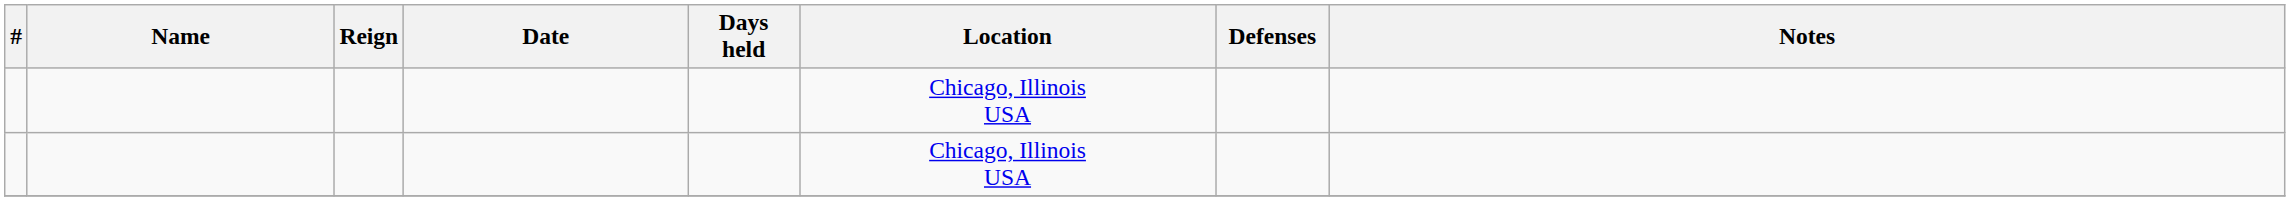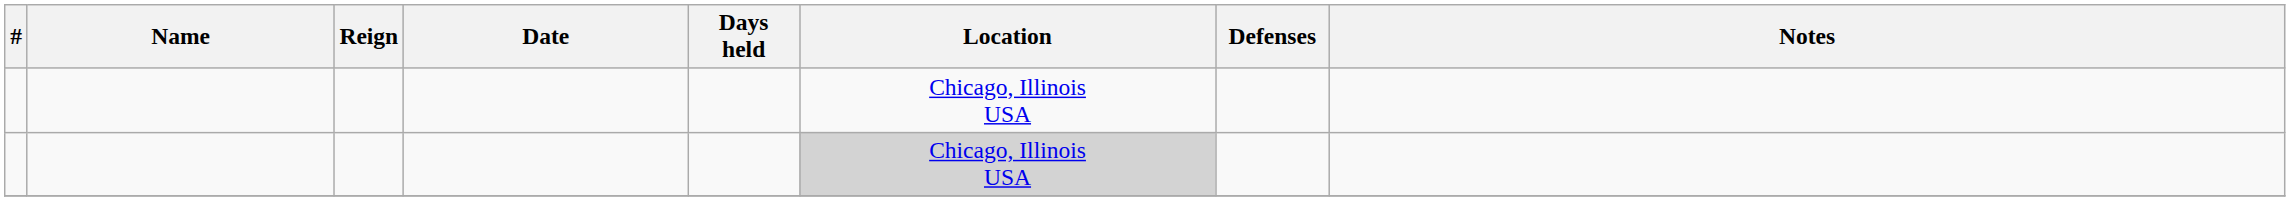(1008, 163) no background -> (1008, 163) lightgrey background
